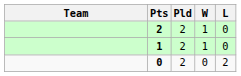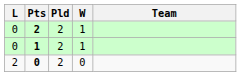columns swapped: (76, 13) <-> (225, 13)
